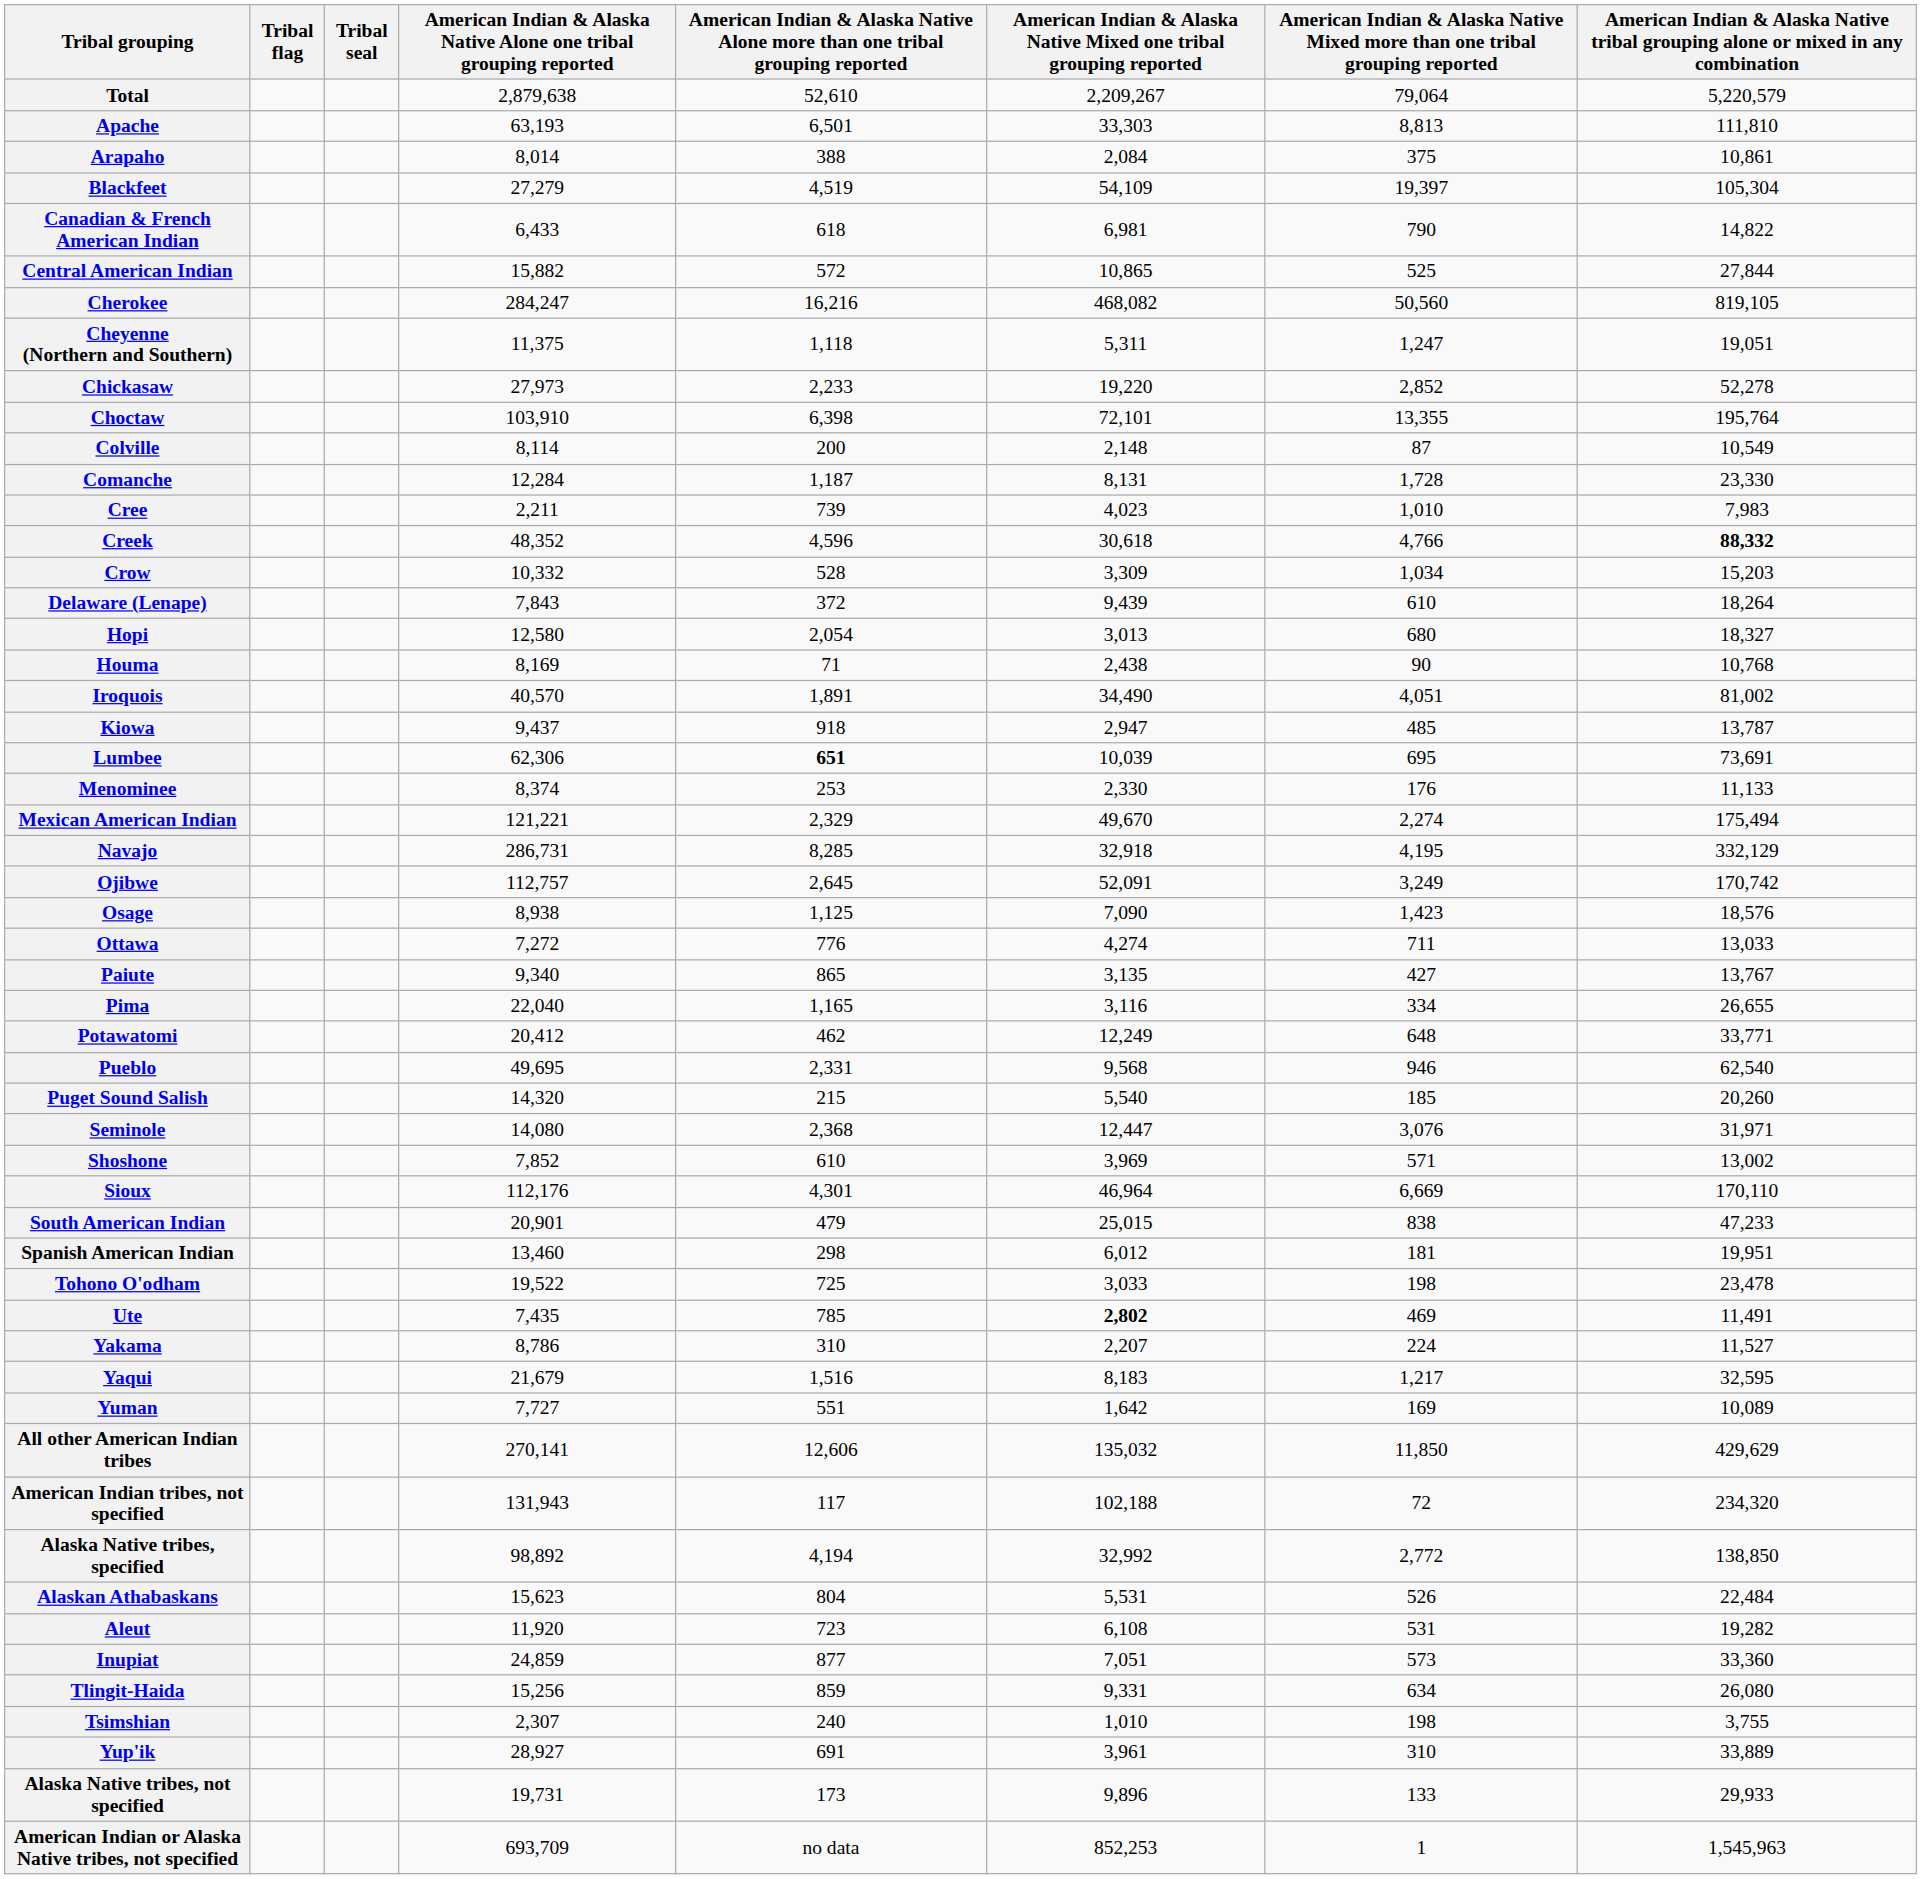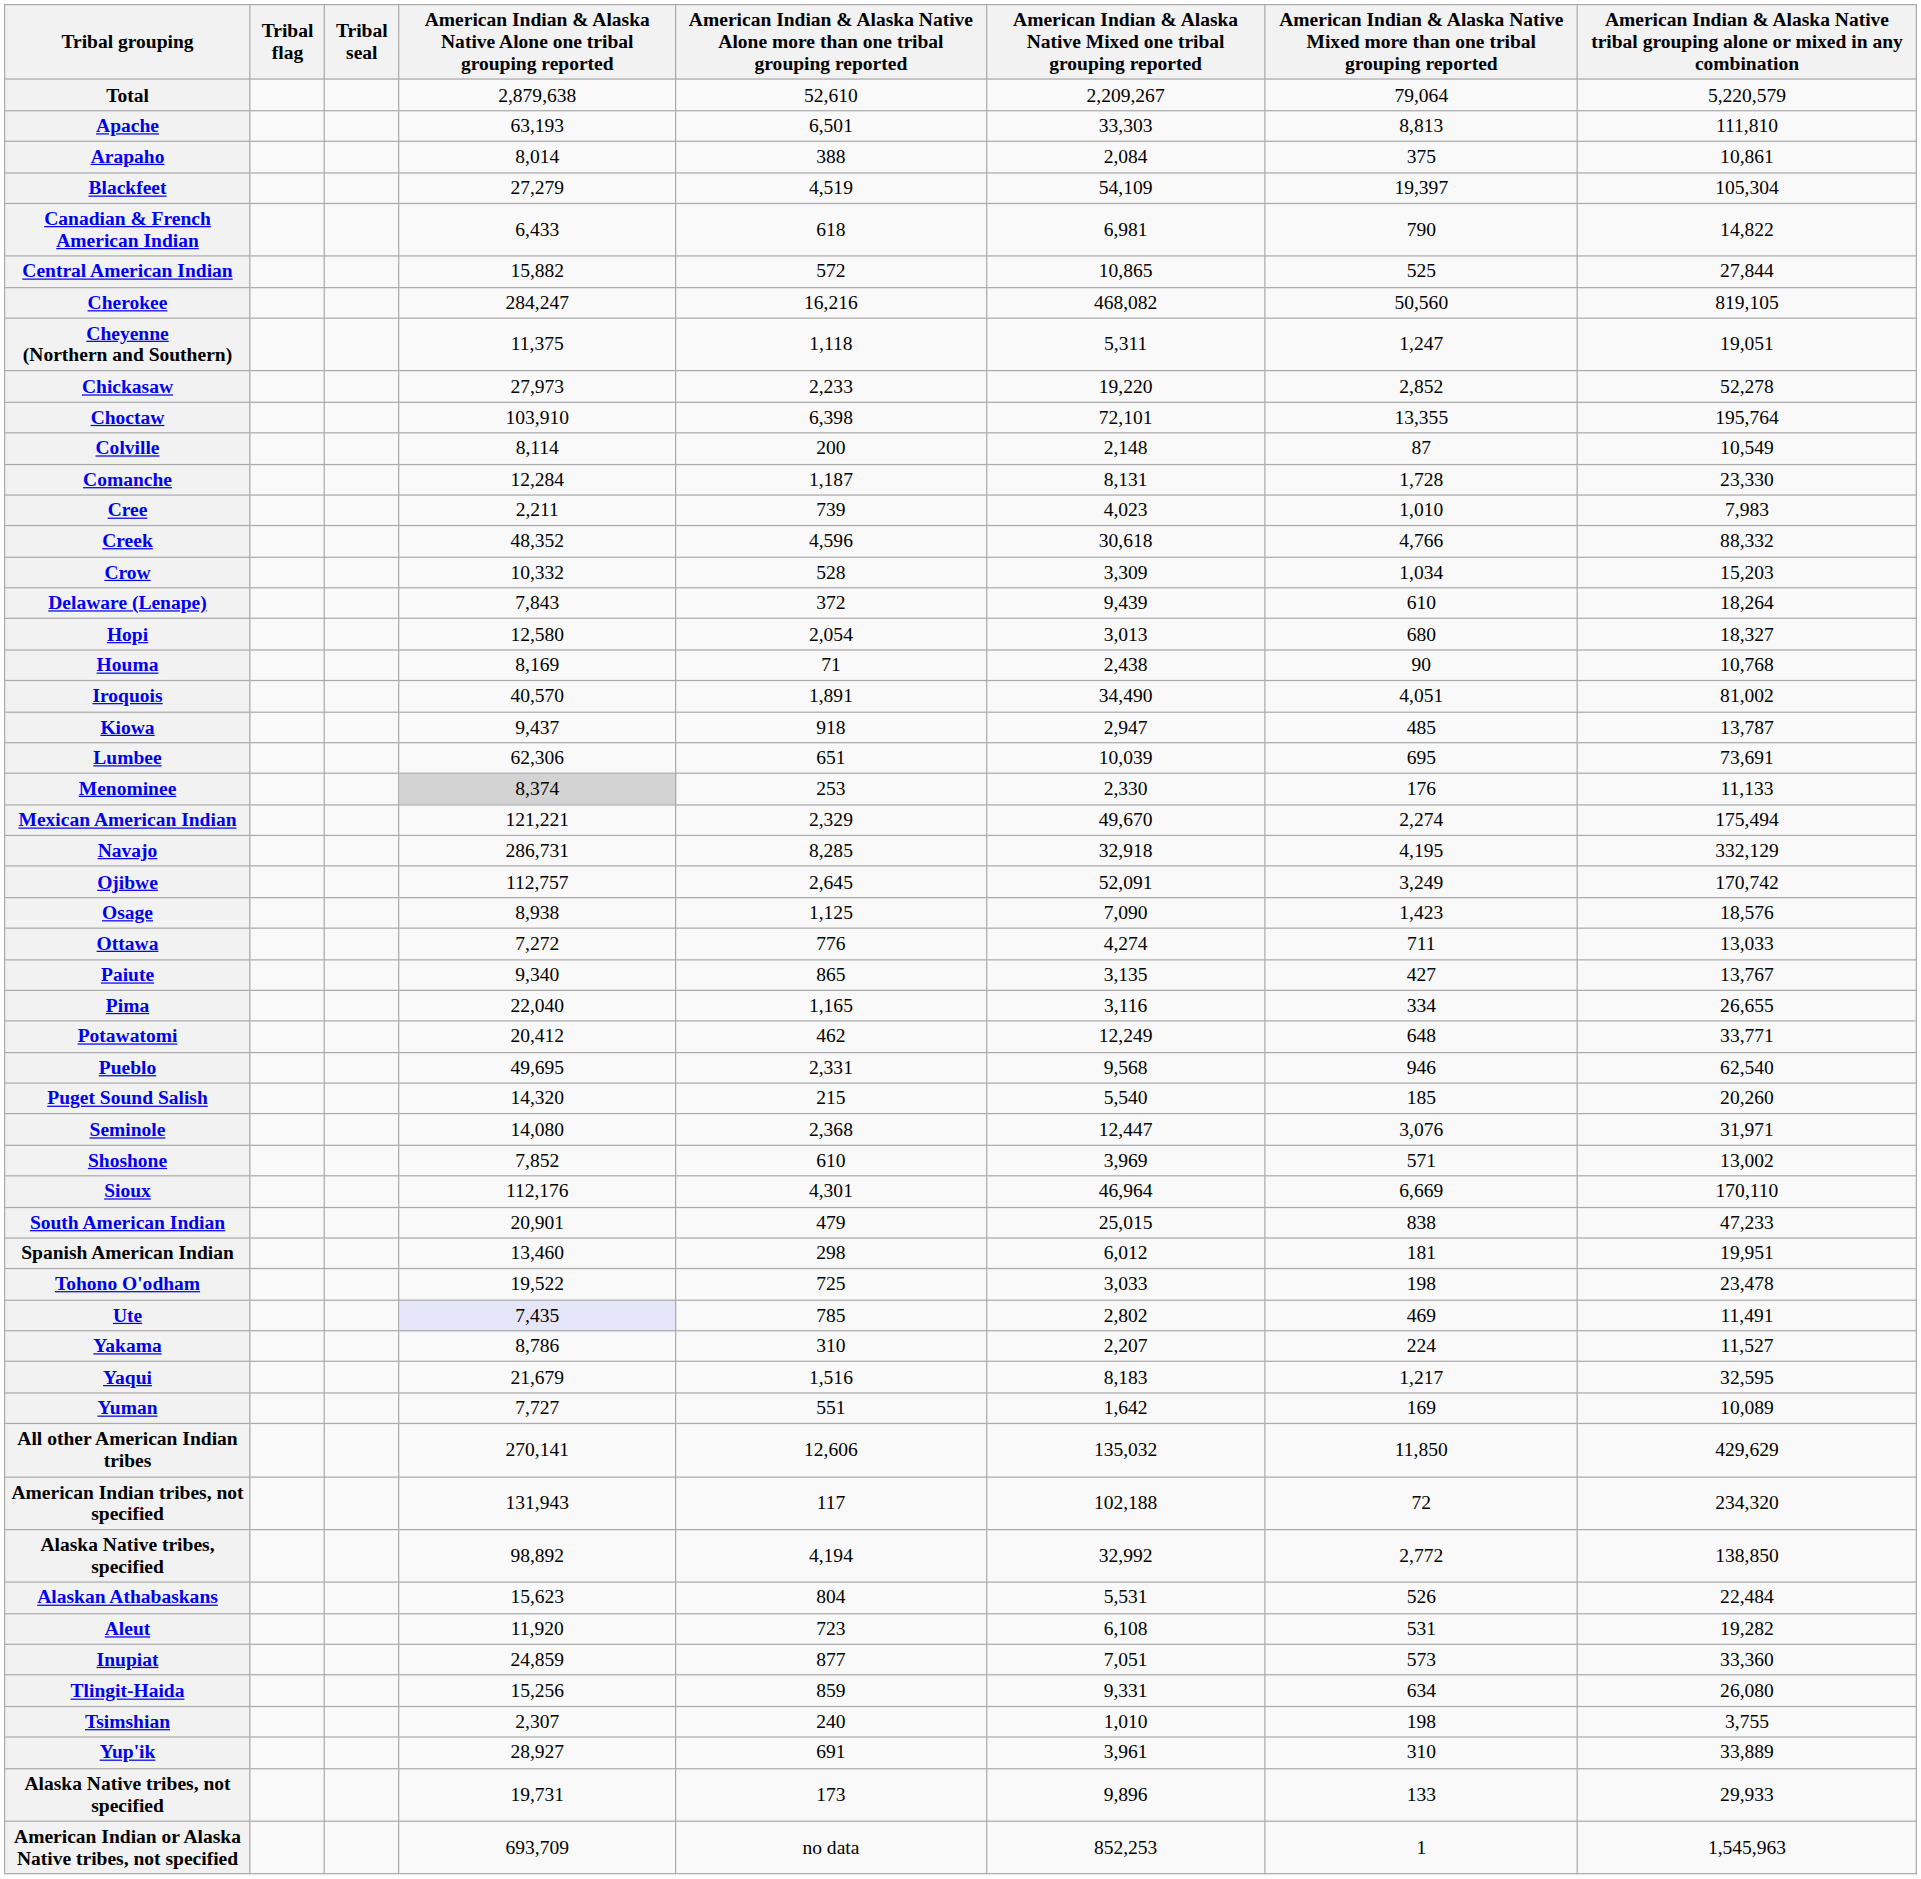(1747, 541) bold -> (1747, 541) normal
(831, 757) bold -> (831, 757) normal
(537, 788) no background -> (537, 788) lightgrey background
(537, 1315) no background -> (537, 1315) lavender background
(1126, 1315) bold -> (1126, 1315) normal
